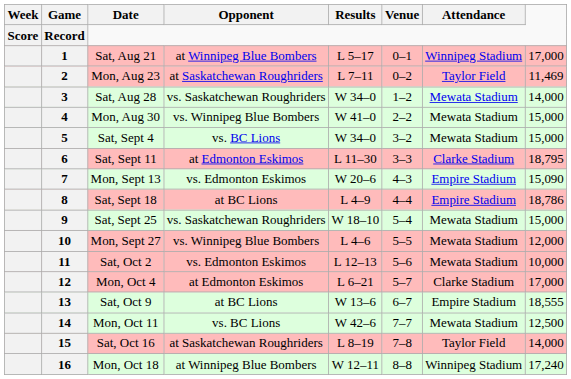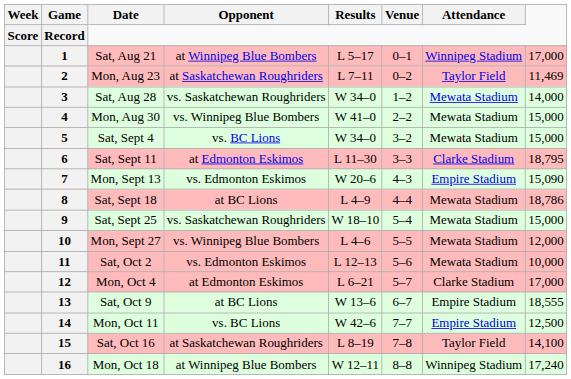(474, 199) Empire Stadium -> (474, 199) Mewata Stadium
(474, 323) Mewata Stadium -> (474, 323) Empire Stadium
(546, 343) 14,000 -> (546, 343) 14,100
